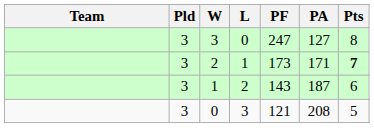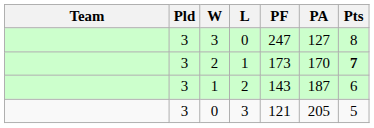(319, 63) 171 -> (319, 63) 170
(319, 110) 208 -> (319, 110) 205
